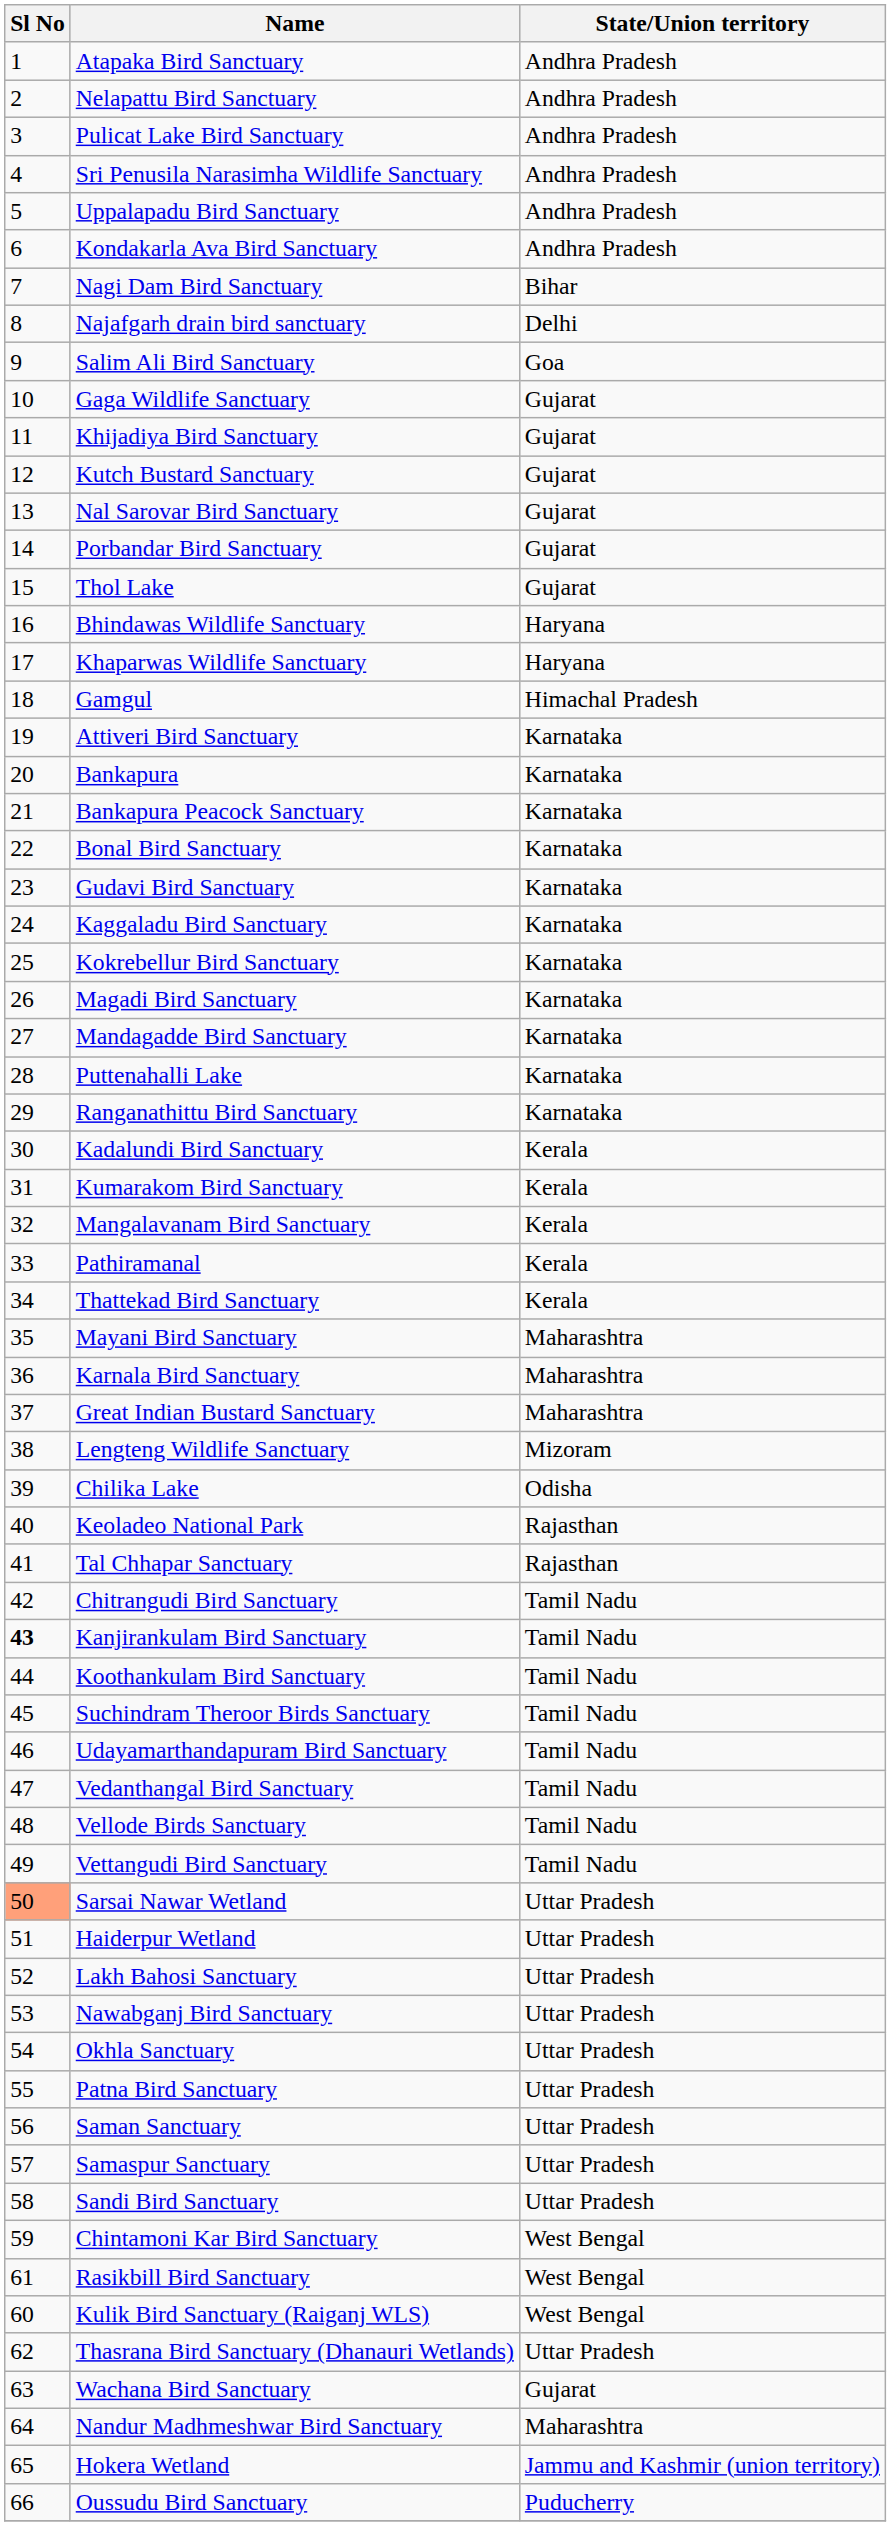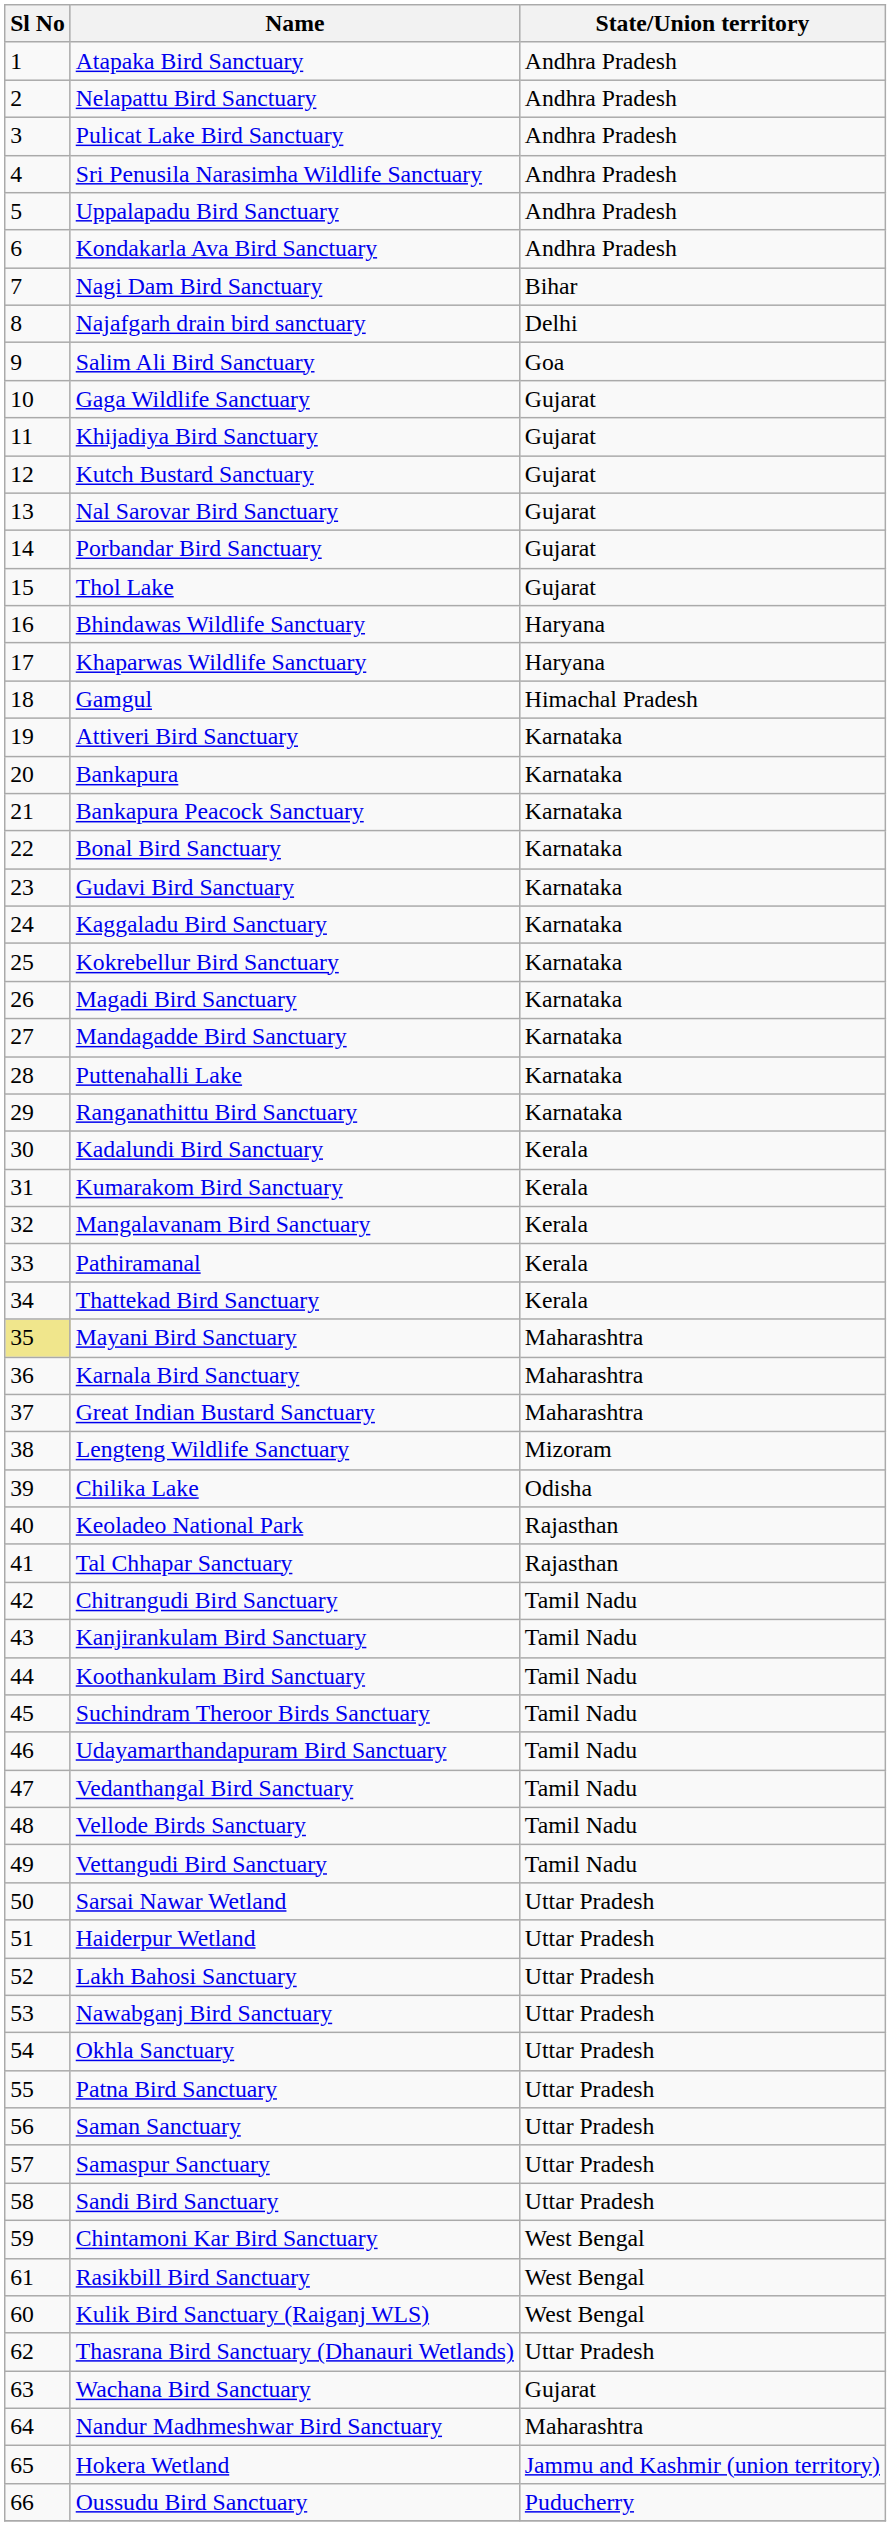(22, 1337) no background -> (22, 1337) khaki background
(22, 1638) bold -> (22, 1638) normal
(22, 1901) lightsalmon background -> (22, 1901) no background
